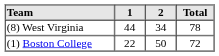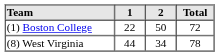rows swapped: (45, 27) <-> (49, 43)
